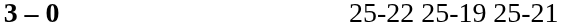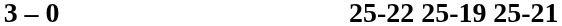(454, 12) normal -> (454, 12) bold
